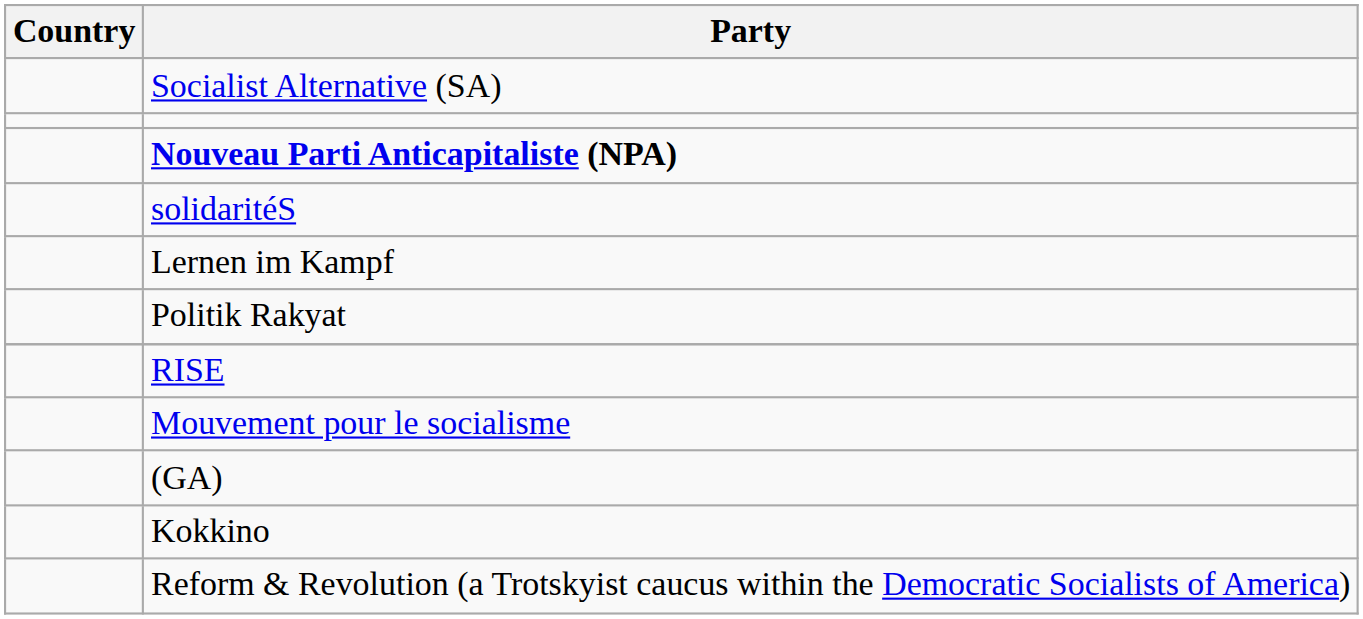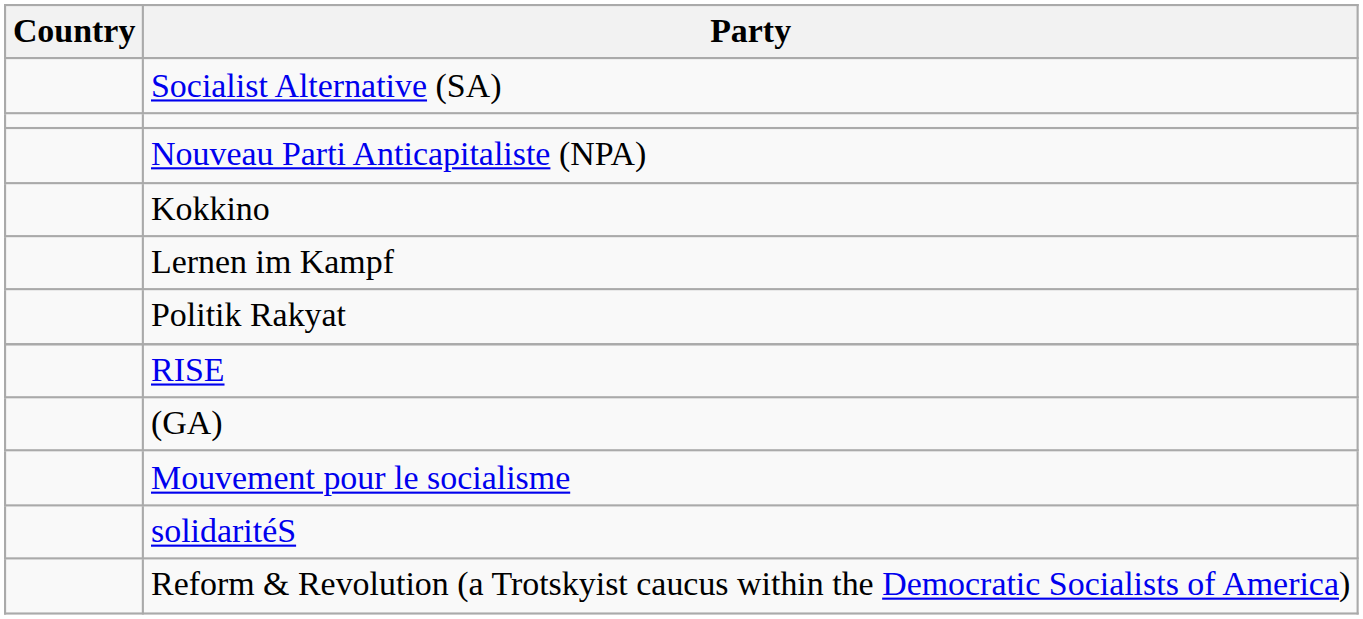(414, 154) bold -> (399, 154) normal
(224, 208) solidaritéS -> (210, 208) Kokkino
(361, 423) Mouvement pour le socialisme -> (187, 423) (GA)
(187, 477) (GA) -> (361, 477) Mouvement pour le socialisme
(210, 531) Kokkino -> (224, 531) solidaritéS
